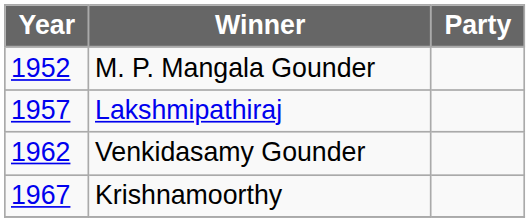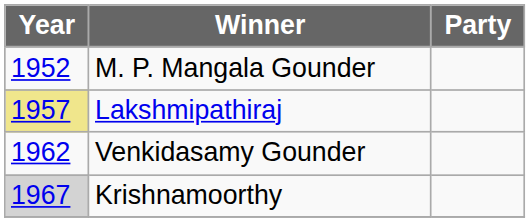(41, 110) no background -> (41, 110) khaki background
(41, 195) no background -> (41, 195) lightgrey background
